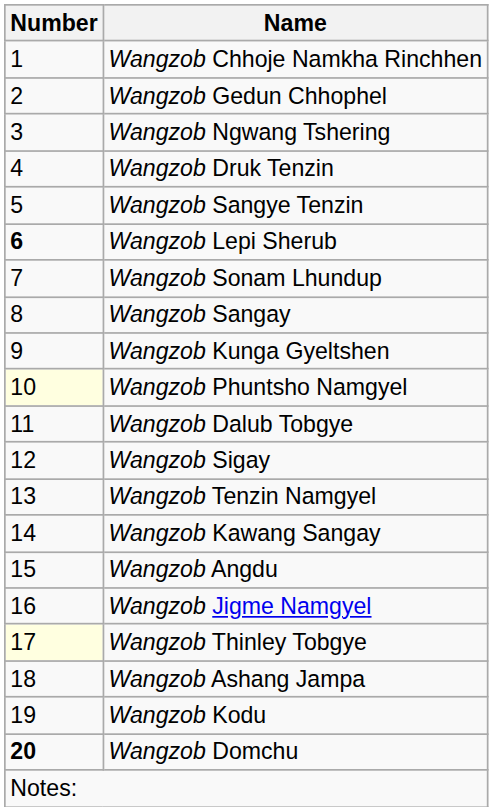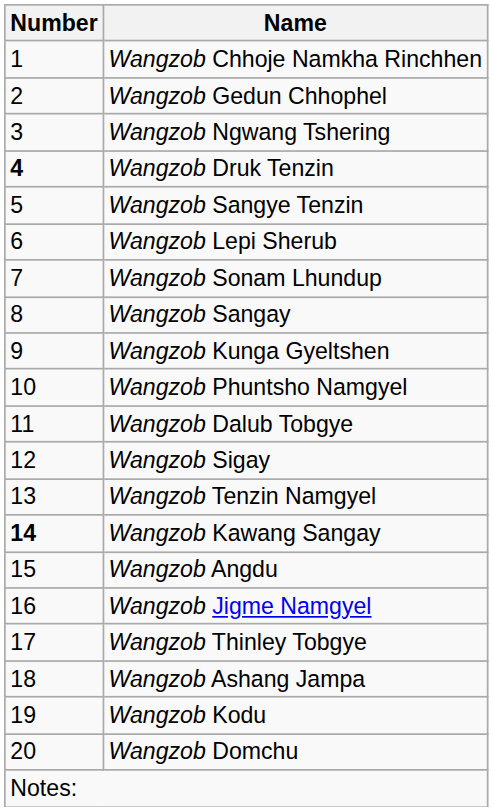(17, 168) normal -> (17, 168) bold
(17, 241) bold -> (17, 241) normal
(23, 387) lightyellow background -> (23, 387) no background
(23, 533) normal -> (23, 533) bold
(23, 642) lightyellow background -> (23, 642) no background
(23, 752) bold -> (23, 752) normal
